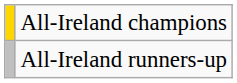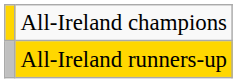(124, 58) no background -> (124, 58) gold background
